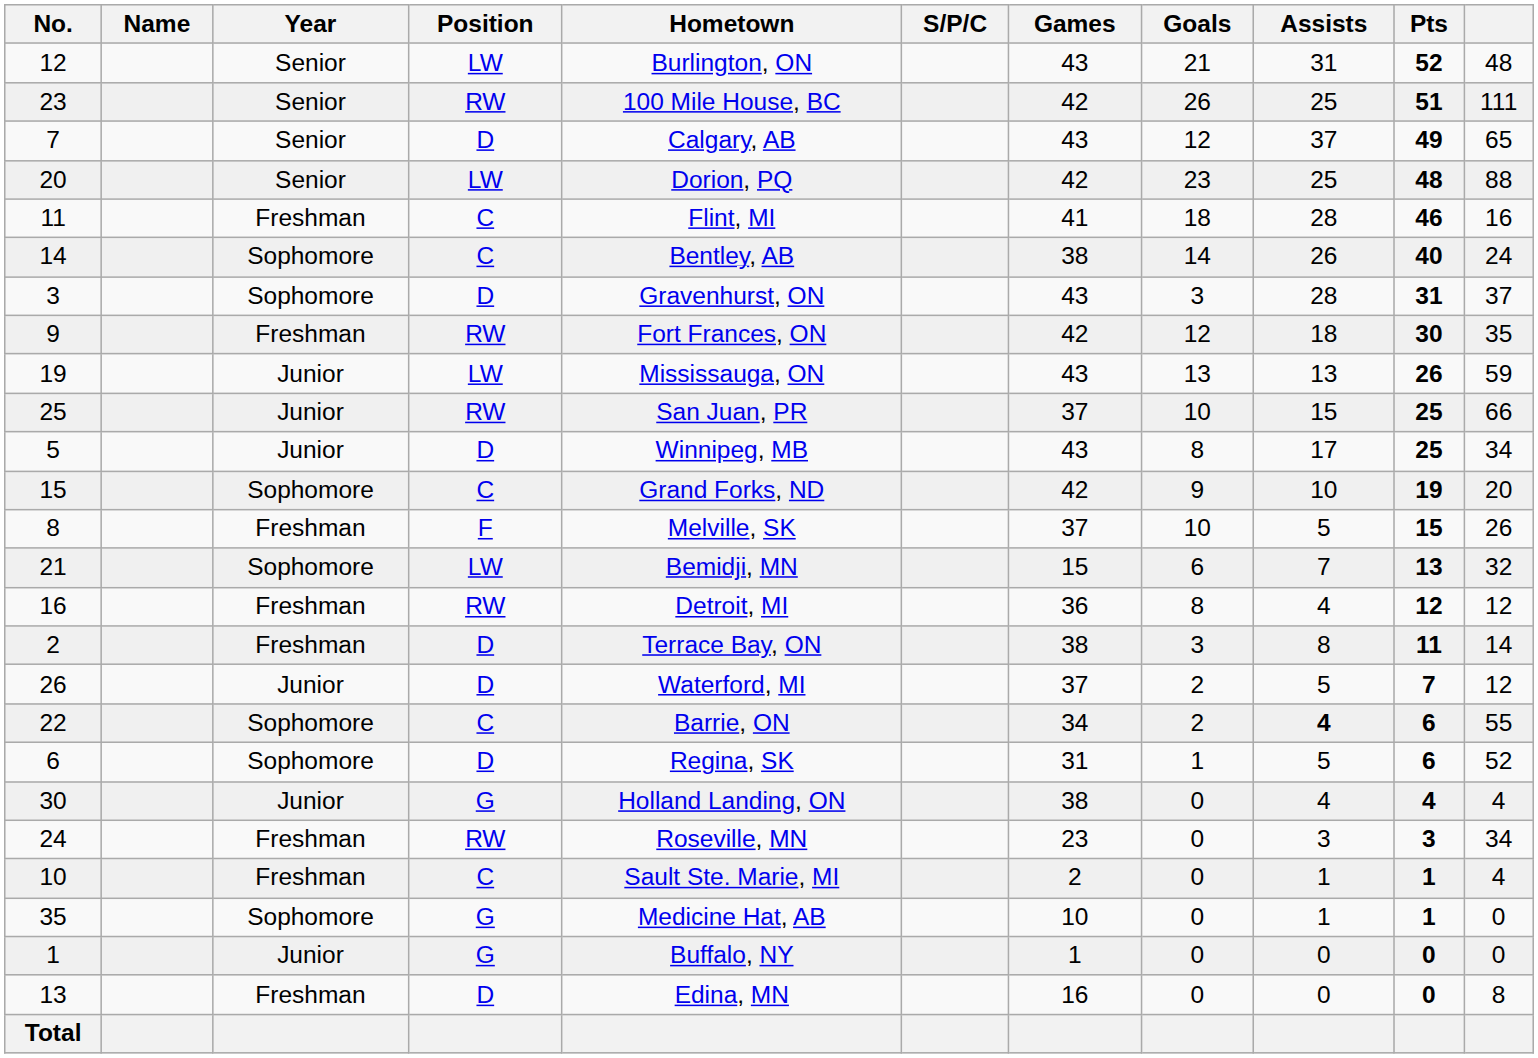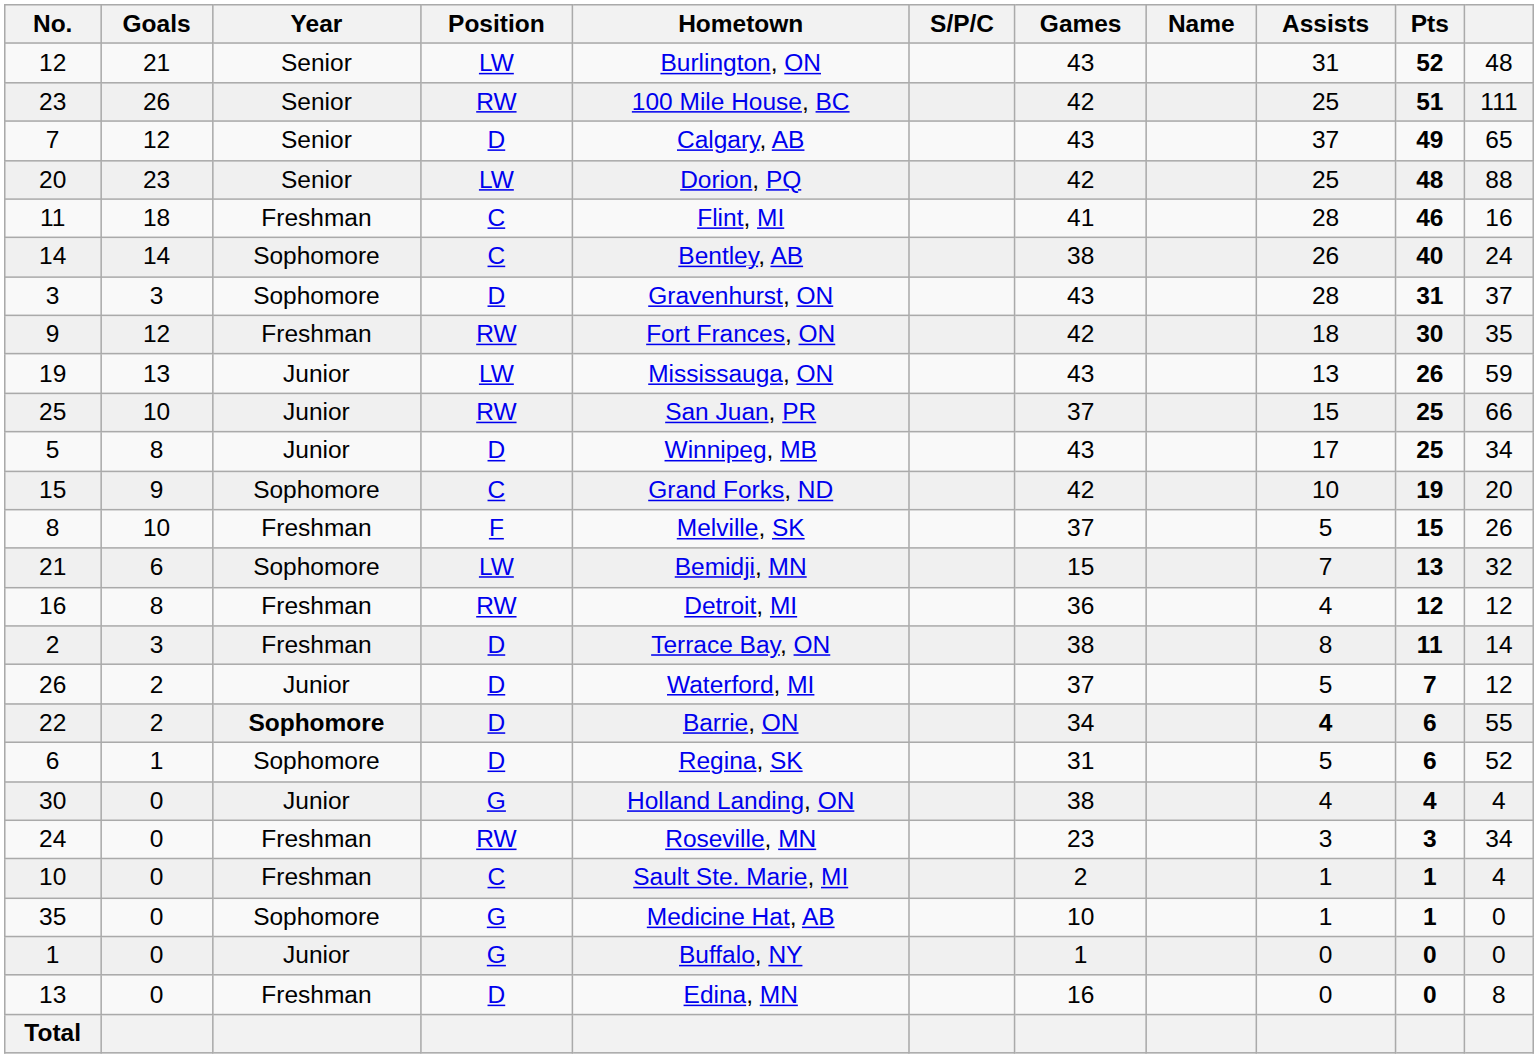columns swapped: (157, 23) <-> (1197, 23)
(310, 722) normal -> (316, 722) bold
(485, 722) C -> (496, 722) D
